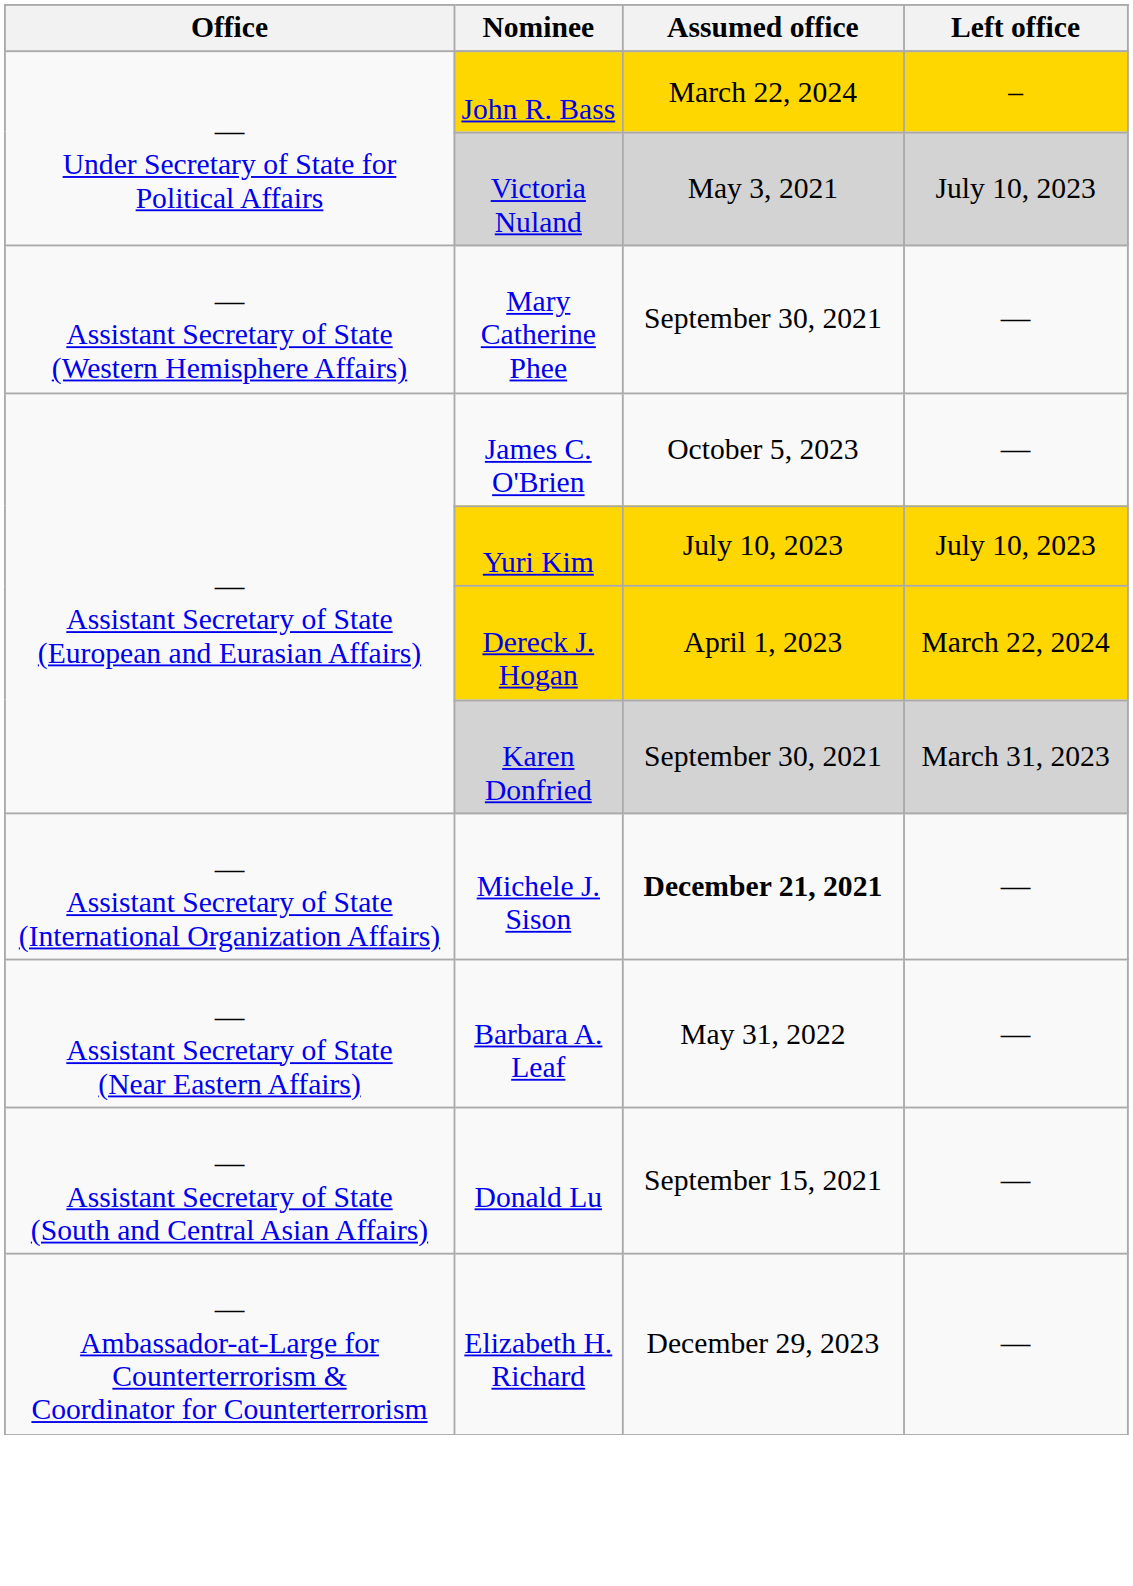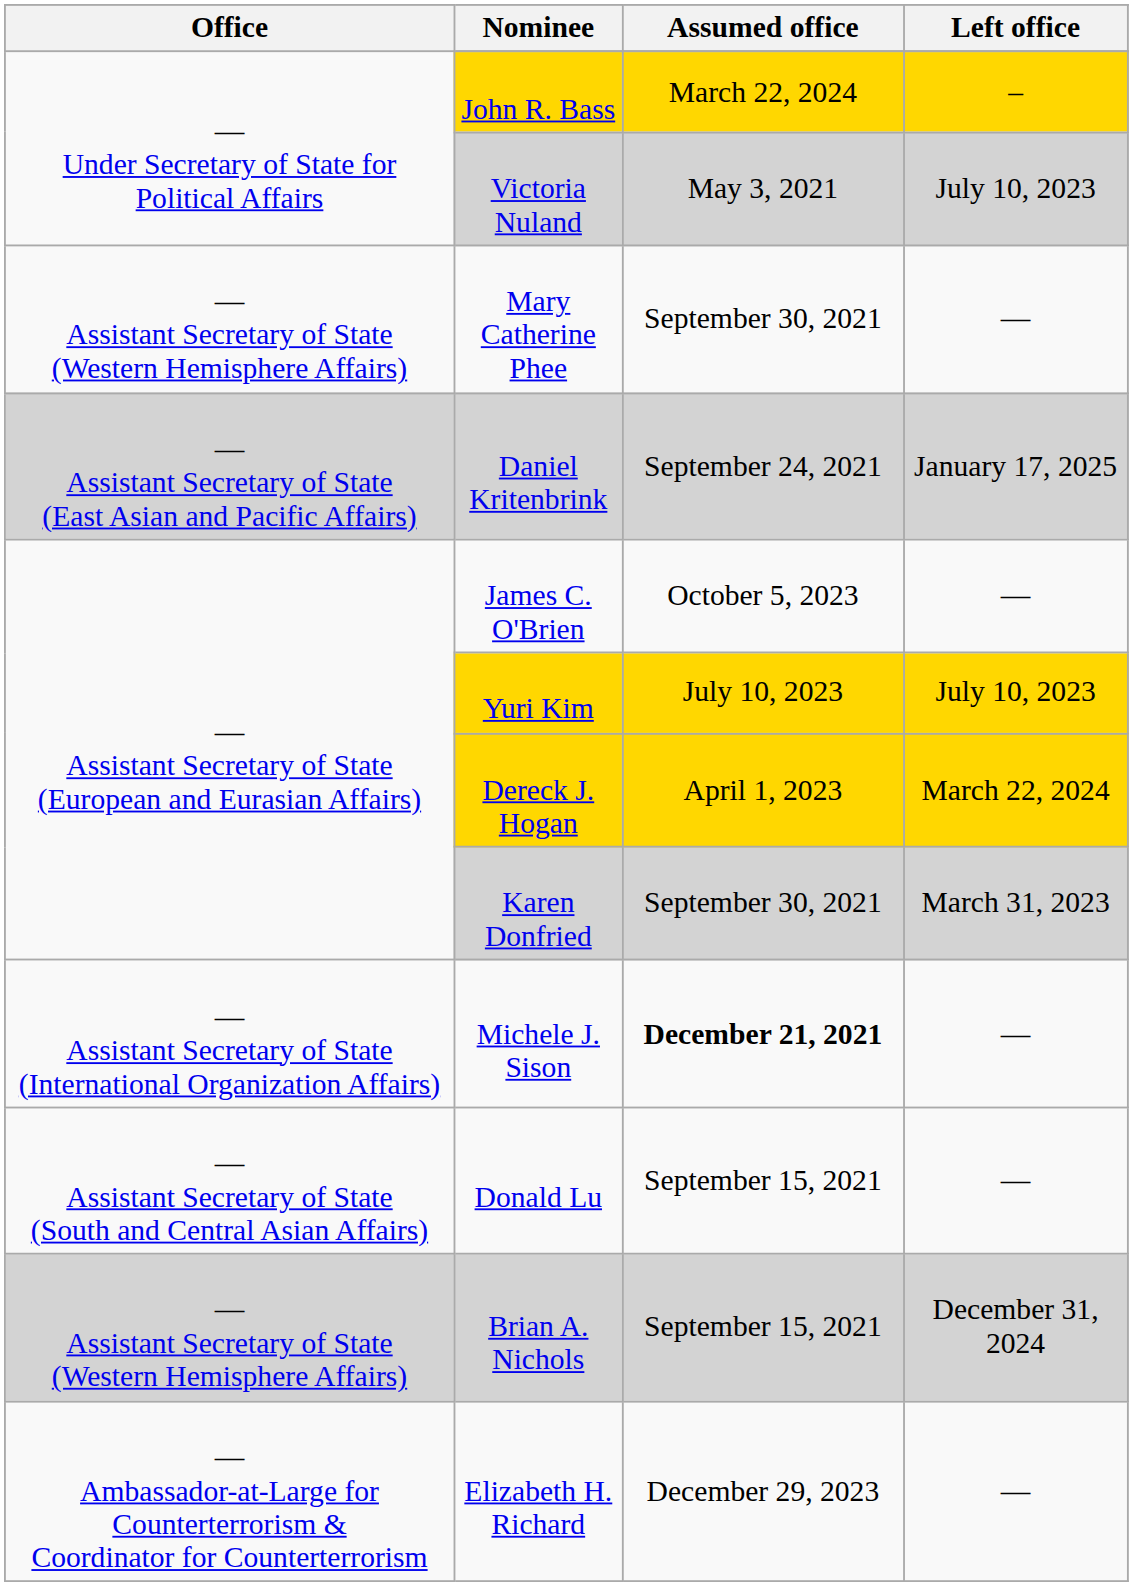+ row: (538, 482)
- row: (538, 1049)
+ row: (538, 1343)
